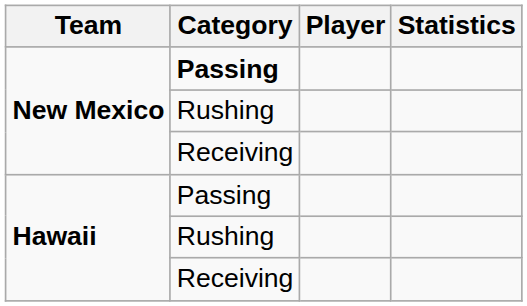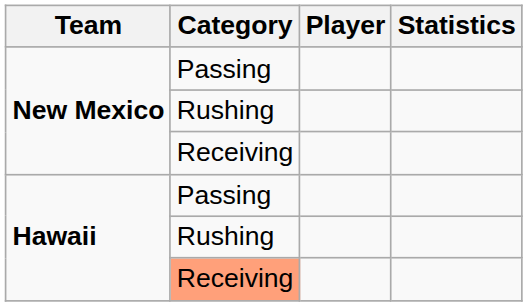(228, 68) bold -> (224, 68) normal
(235, 278) no background -> (235, 278) lightsalmon background
